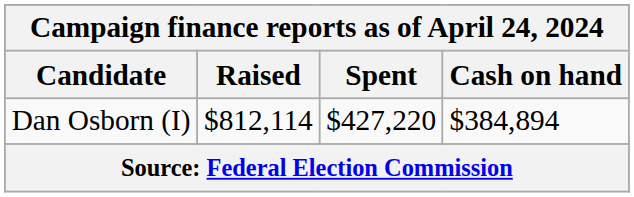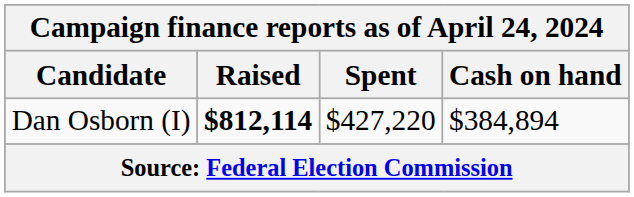(258, 120) normal -> (258, 120) bold
